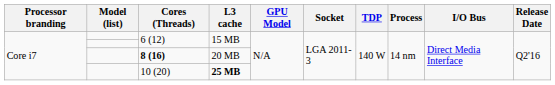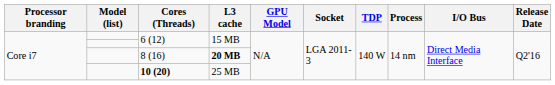(153, 55) bold -> (153, 55) normal
(226, 55) normal -> (226, 55) bold
(155, 71) normal -> (155, 71) bold
(226, 71) bold -> (226, 71) normal
